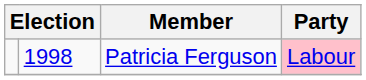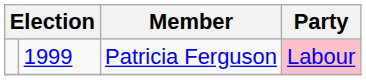(48, 56) 1998 -> (48, 56) 1999
